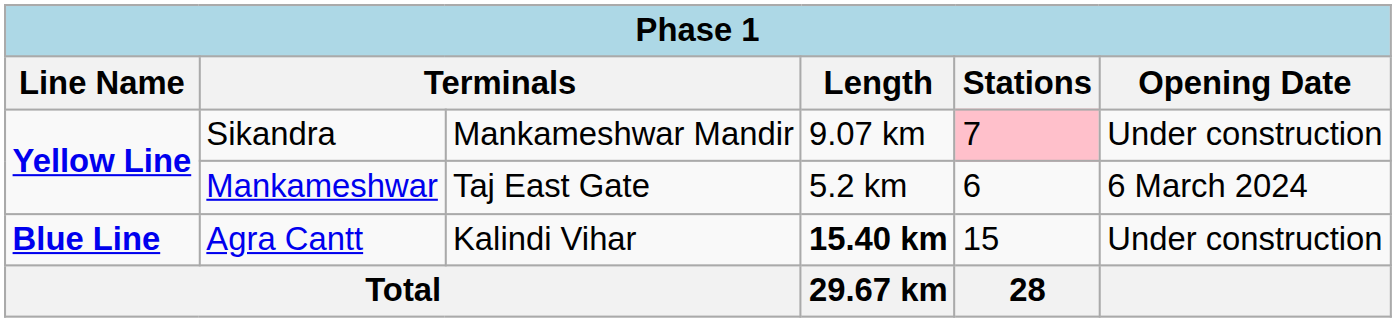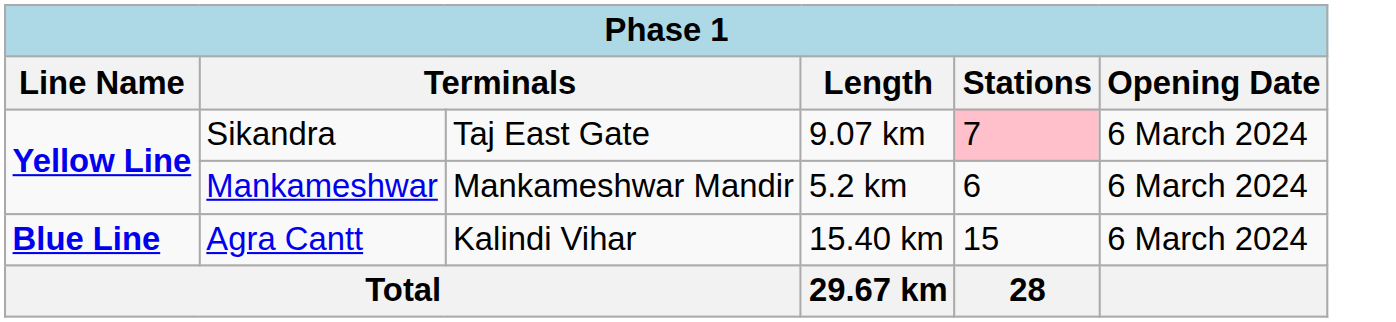(623, 134) Mankameshwar Mandir -> (551, 134) Taj East Gate
(1245, 134) Under construction -> (1208, 134) 6 March 2024
(551, 186) Taj East Gate -> (623, 186) Mankameshwar Mandir
(878, 238) bold -> (876, 238) normal
(1245, 238) Under construction -> (1208, 238) 6 March 2024
